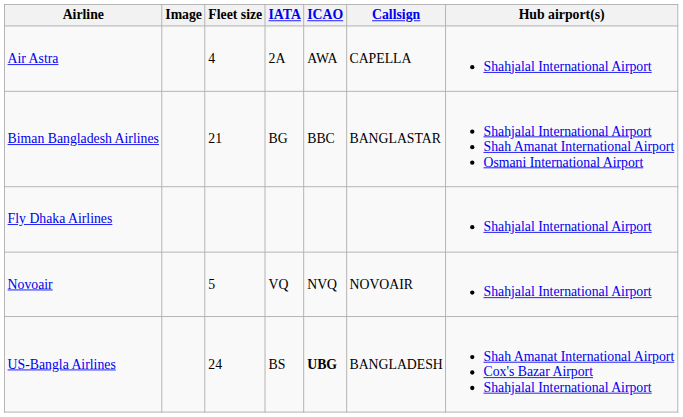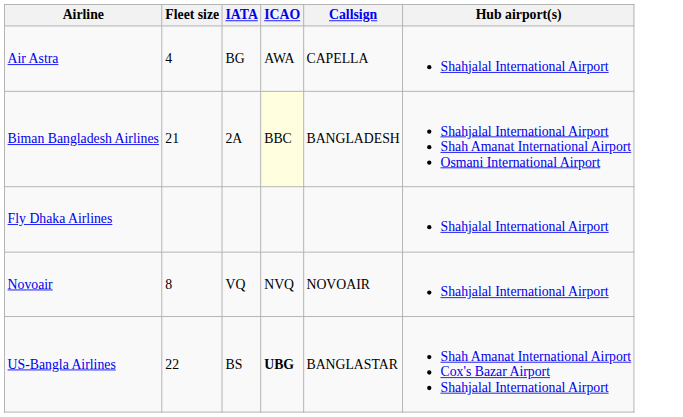- column: (184, 15)
(277, 58) 2A -> (235, 58) BG
(278, 139) BG -> (234, 139) 2A
(321, 139) no background -> (278, 139) lightyellow background
(395, 139) BANGLASTAR -> (353, 139) BANGLADESH
(212, 284) 5 -> (169, 284) 8
(215, 364) 24 -> (172, 364) 22
(396, 364) BANGLADESH -> (352, 364) BANGLASTAR
